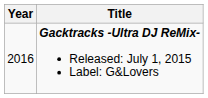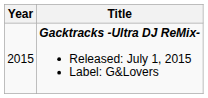(20, 58) 2016 -> (20, 58) 2015
